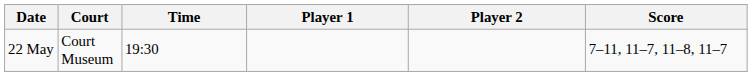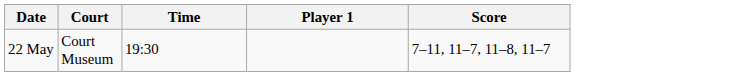- column: (497, 17)
